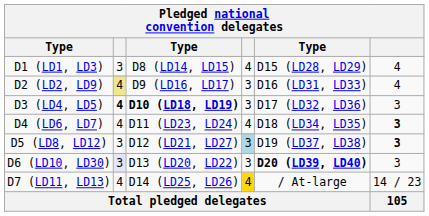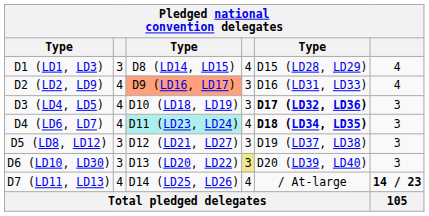(120, 85) khaki background -> (120, 85) no background
(184, 85) no background -> (184, 85) lightsalmon background
(120, 105) bold -> (120, 105) normal
(184, 105) bold -> (184, 105) normal
(312, 105) normal -> (312, 105) bold
(184, 124) no background -> (184, 124) paleturquoise background
(312, 124) normal -> (312, 124) bold
(397, 124) bold -> (397, 124) normal
(248, 143) lightblue background -> (248, 143) no background
(397, 143) bold -> (397, 143) normal
(120, 162) lavender background -> (120, 162) no background
(248, 162) no background -> (248, 162) khaki background
(312, 162) bold -> (312, 162) normal
(248, 182) gold background -> (248, 182) no background
(397, 182) normal -> (397, 182) bold
